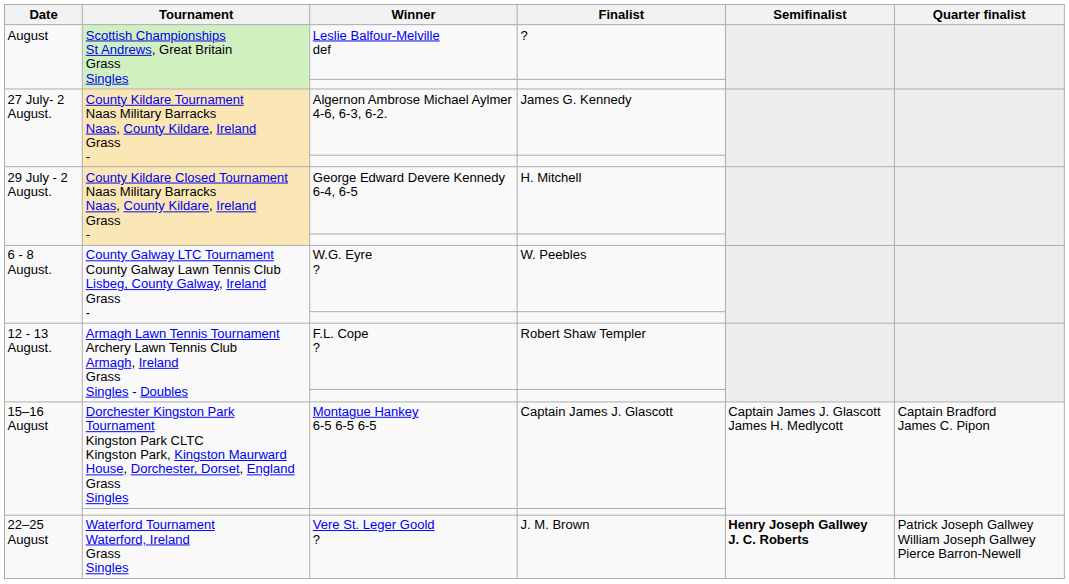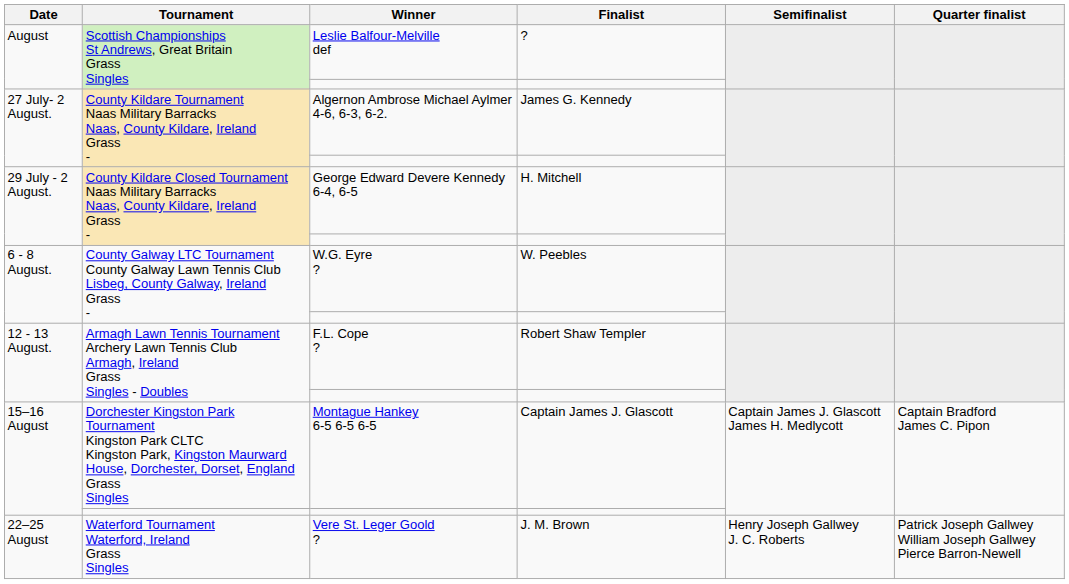(798, 532) bold -> (794, 532) normal
